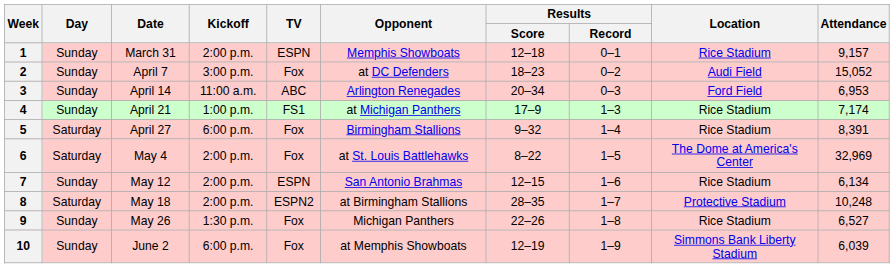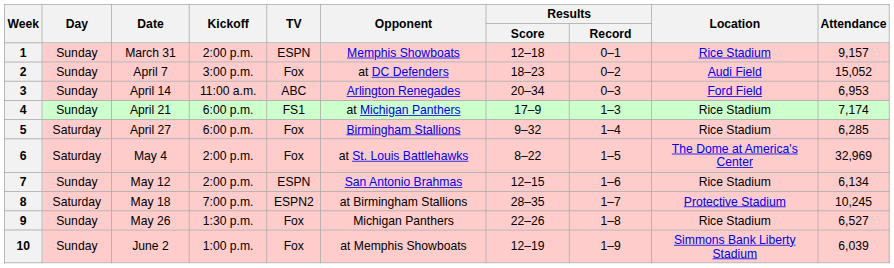(228, 110) 1:00 p.m. -> (228, 110) 6:00 p.m.
(854, 130) 8,391 -> (854, 130) 6,285
(228, 201) 2:00 p.m. -> (228, 201) 7:00 p.m.
(854, 201) 10,248 -> (854, 201) 10,245
(228, 246) 6:00 p.m. -> (228, 246) 1:00 p.m.
